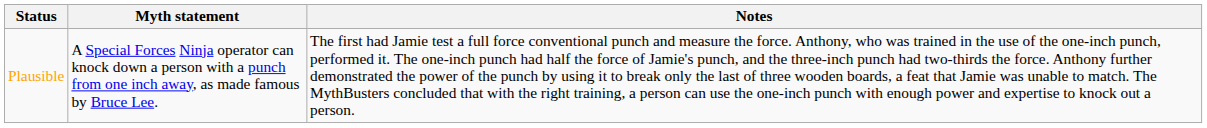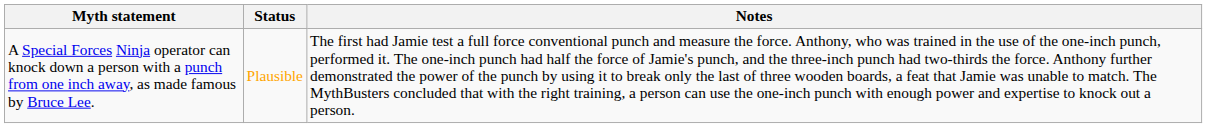columns swapped: (187, 16) <-> (36, 16)
